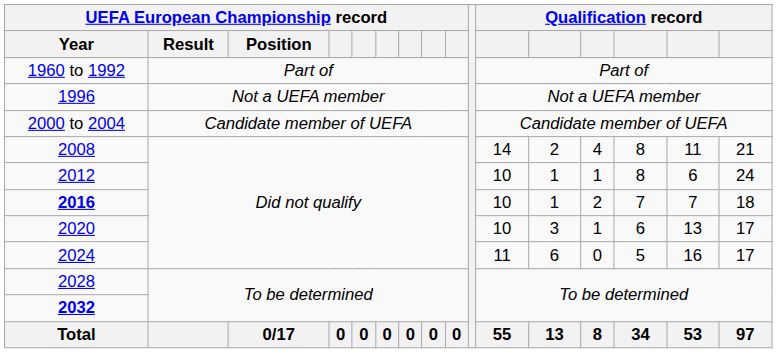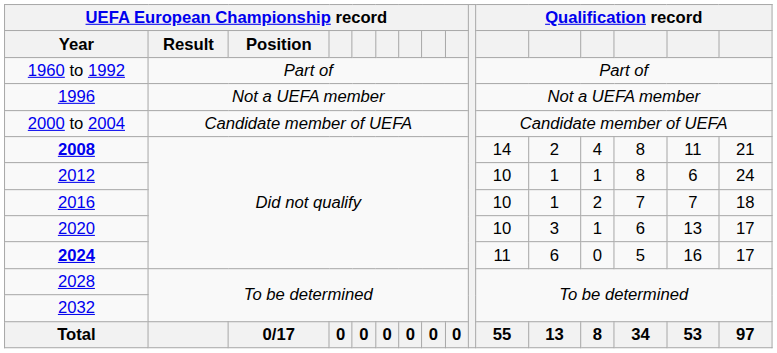(76, 149) normal -> (76, 149) bold
(76, 202) bold -> (76, 202) normal
(76, 255) normal -> (76, 255) bold
(76, 307) bold -> (76, 307) normal
